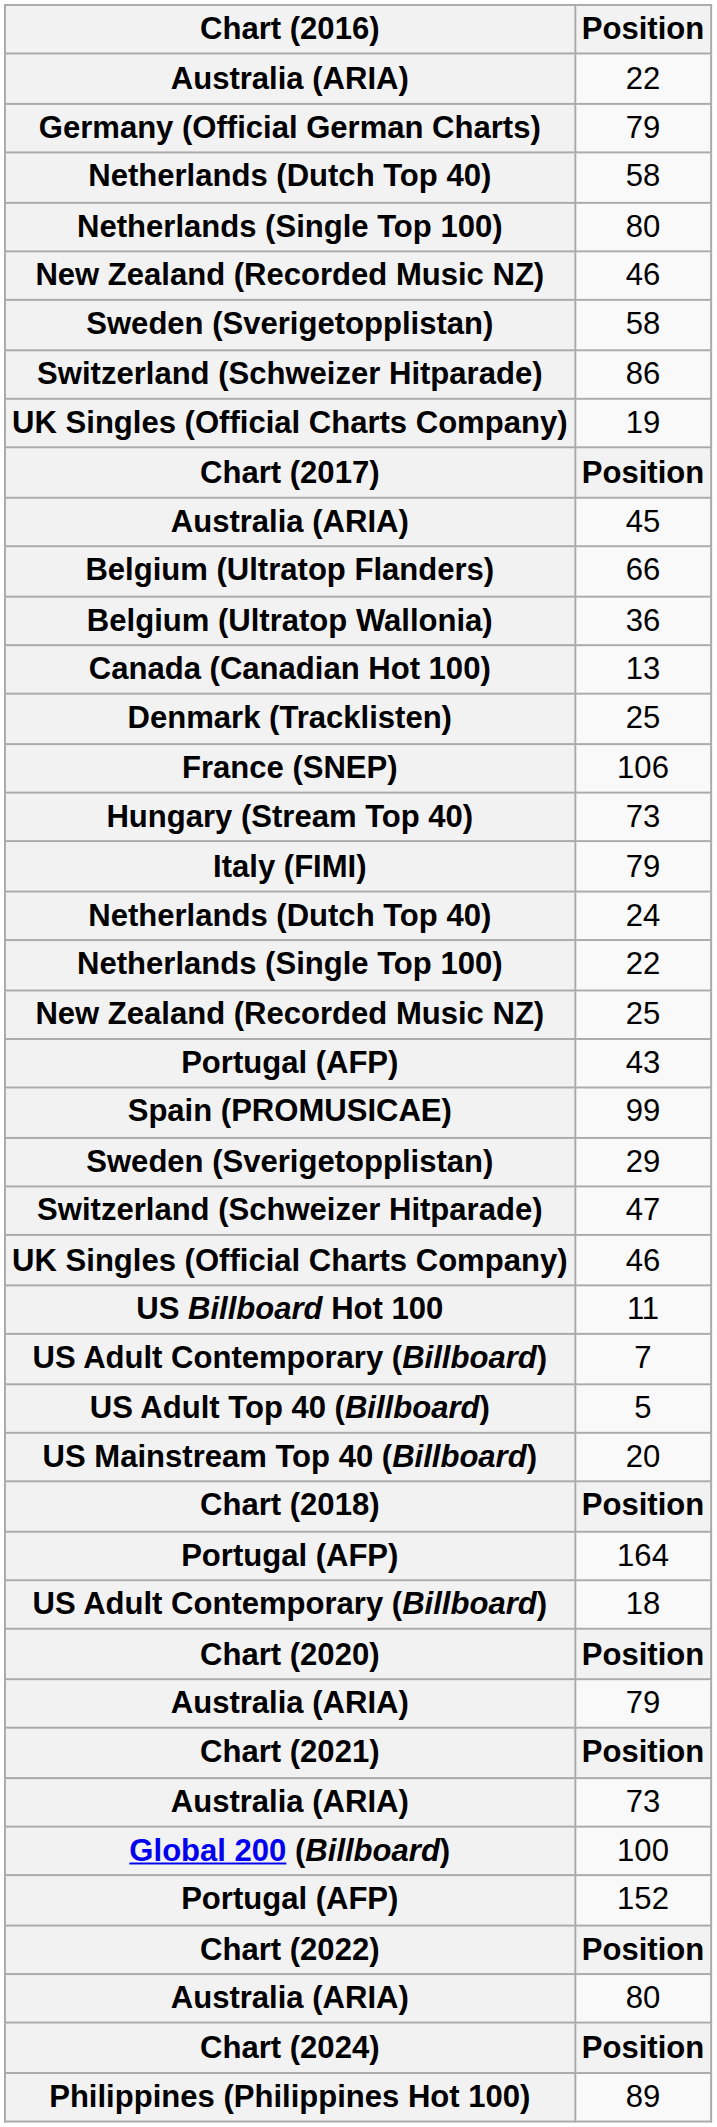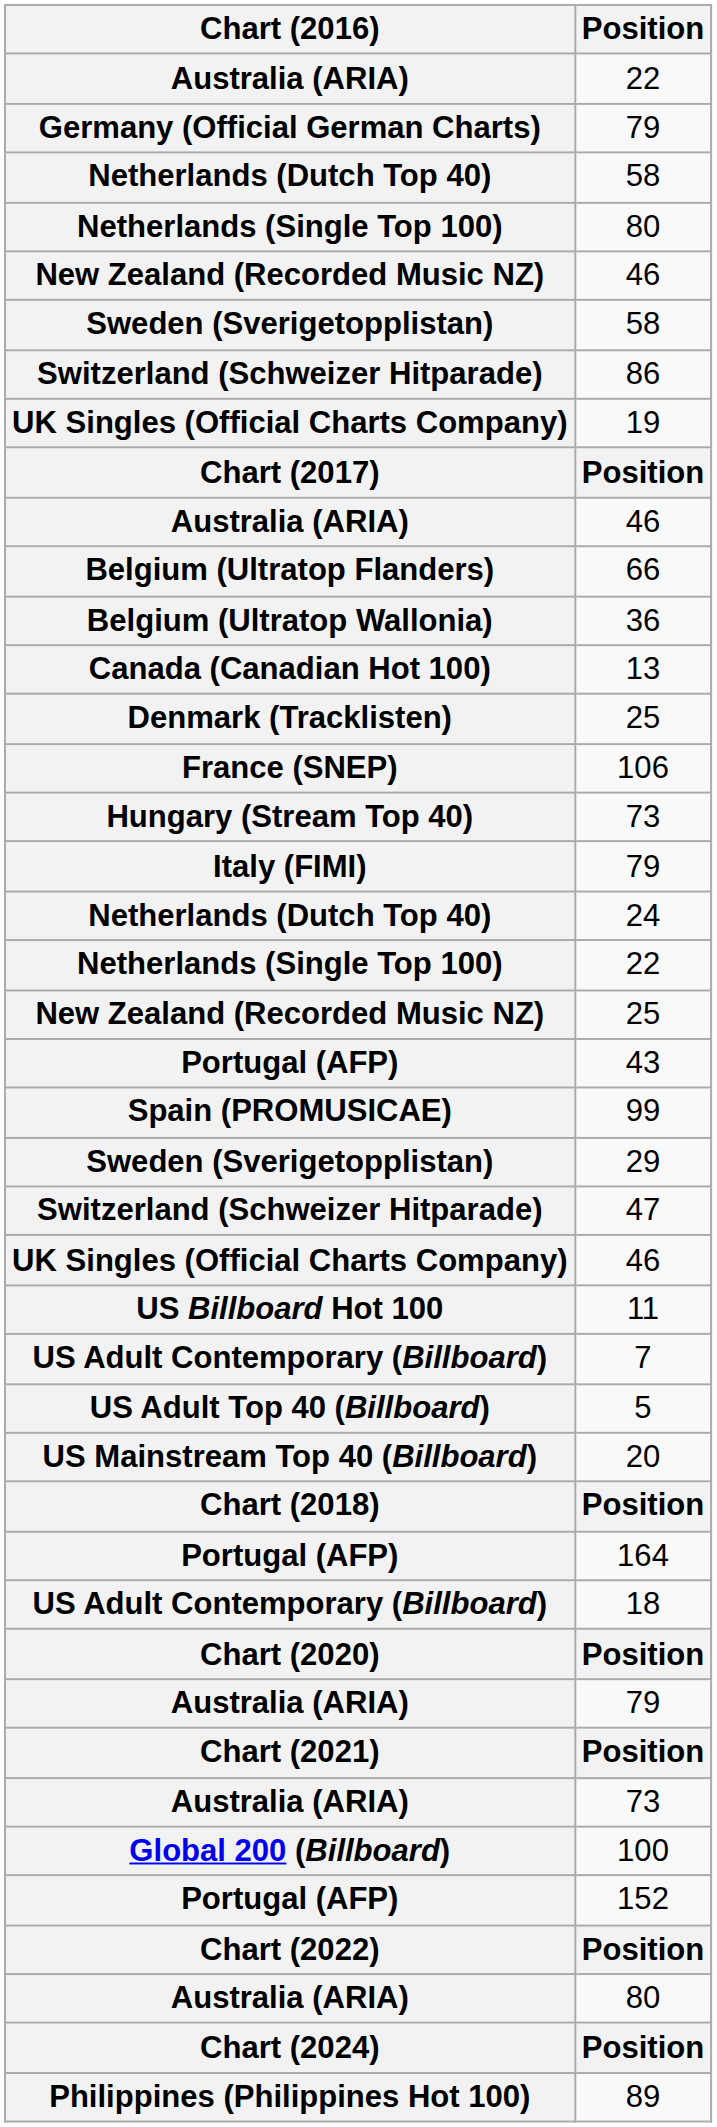(643, 521) 45 -> (643, 521) 46
